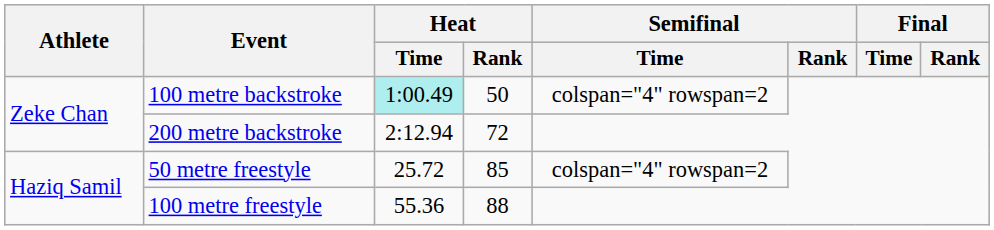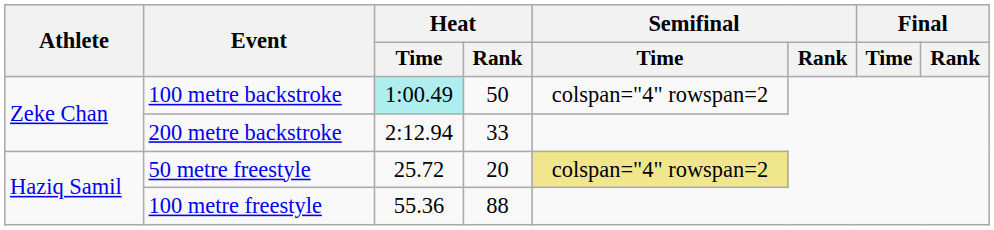(497, 132) 72 -> (497, 132) 33
(497, 169) 85 -> (497, 169) 20
(660, 169) no background -> (660, 169) khaki background
